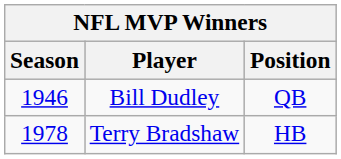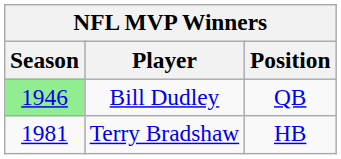(45, 97) no background -> (45, 97) lightgreen background
(45, 134) 1978 -> (45, 134) 1981
